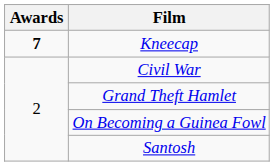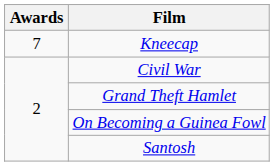(37, 43) bold -> (37, 43) normal
